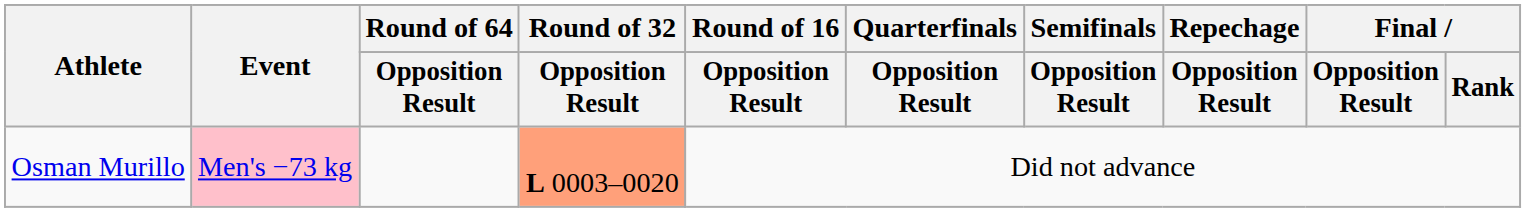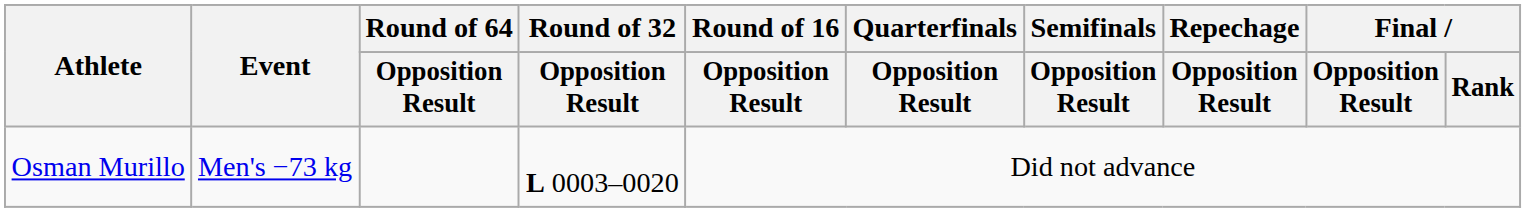(275, 166) pink background -> (275, 166) no background
(602, 183) lightsalmon background -> (602, 183) no background
